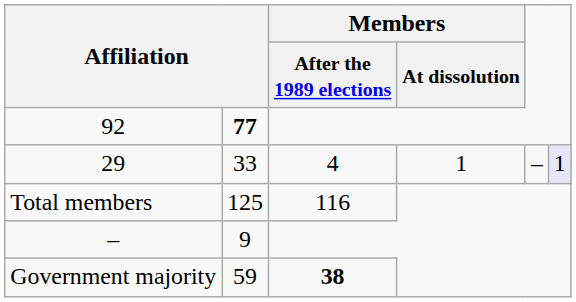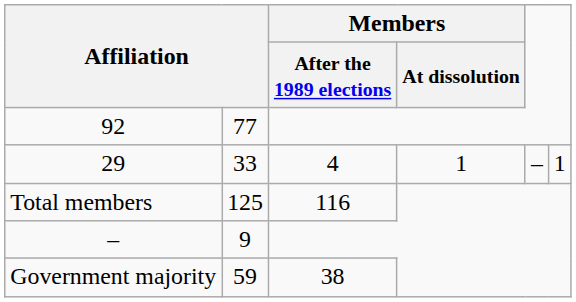(245, 125) bold -> (245, 125) normal
(560, 163) lavender background -> (560, 163) no background
(333, 277) bold -> (333, 277) normal
